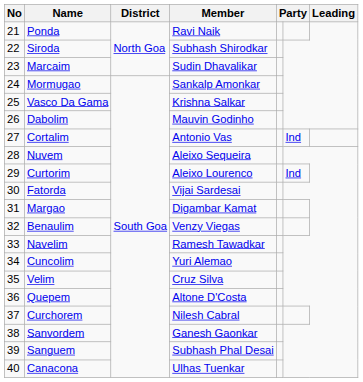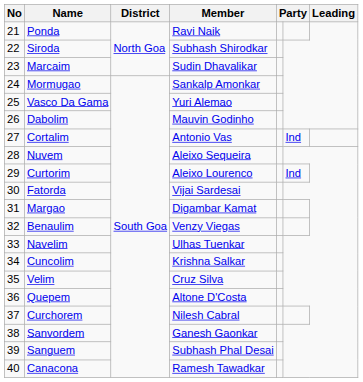(209, 102) Krishna Salkar -> (202, 102) Yuri Alemao
(219, 244) Ramesh Tawadkar -> (208, 244) Ulhas Tuenkar
(202, 262) Yuri Alemao -> (209, 262) Krishna Salkar
(208, 368) Ulhas Tuenkar -> (219, 368) Ramesh Tawadkar
